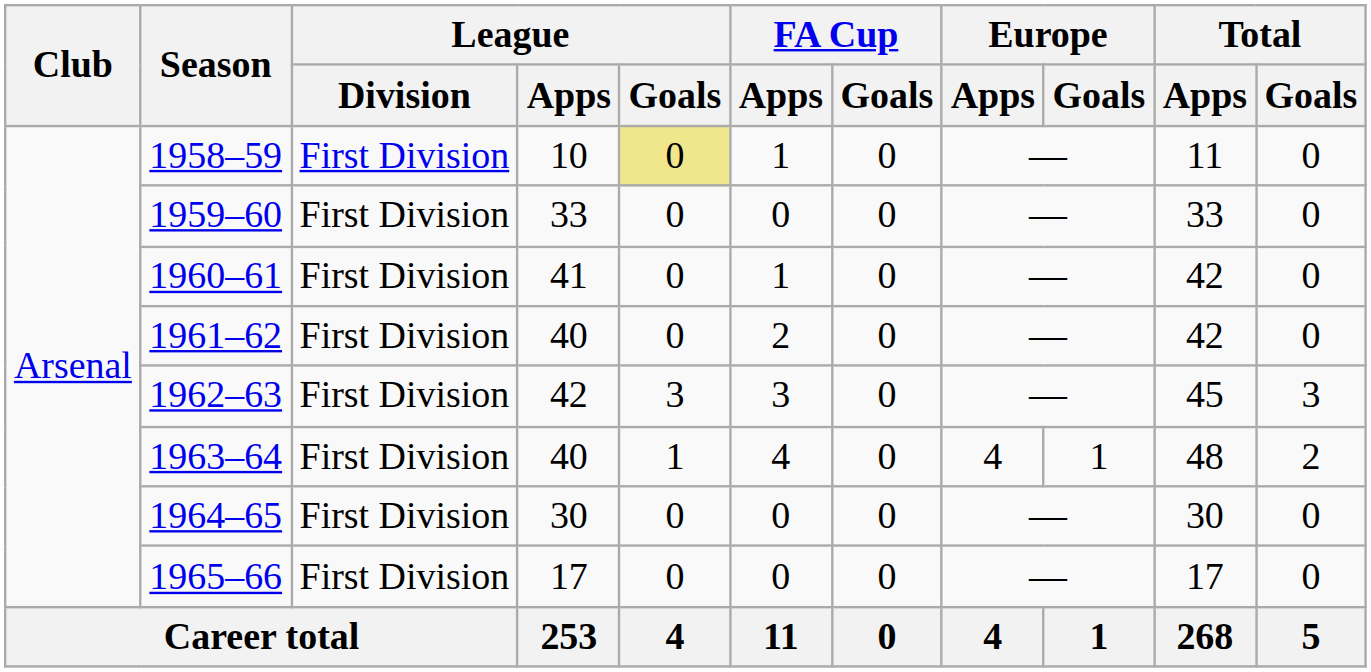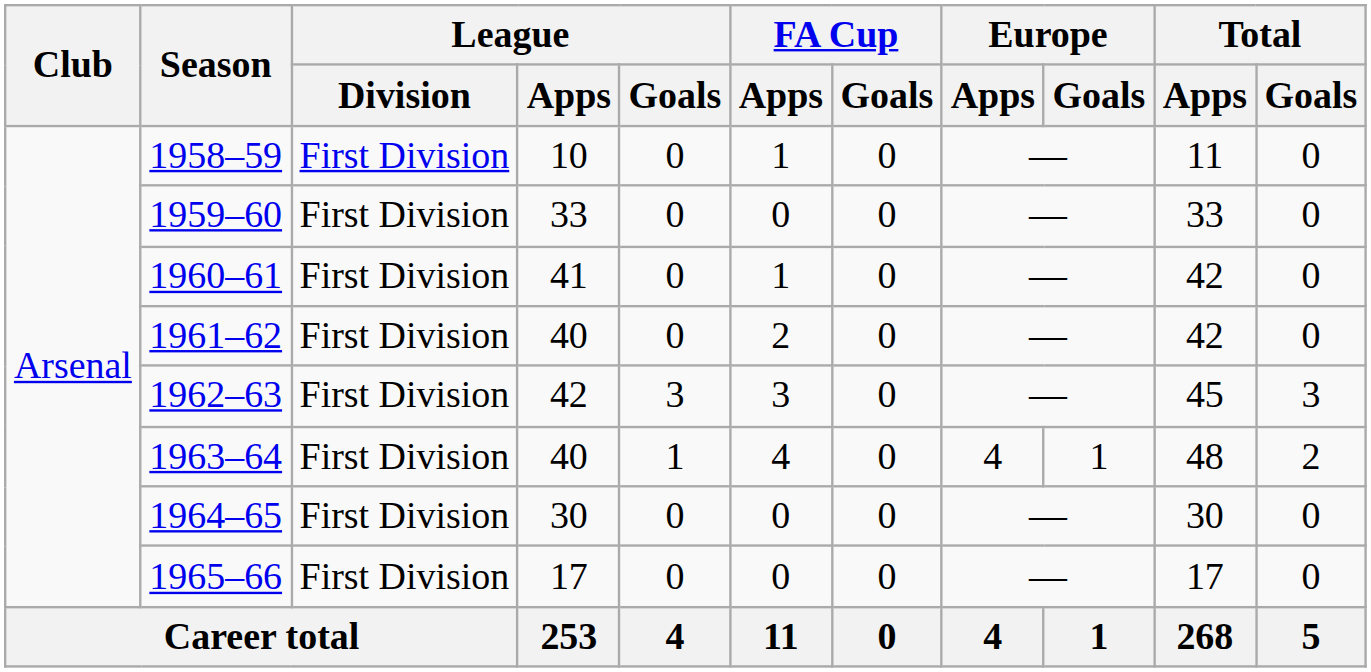(675, 154) khaki background -> (675, 154) no background
